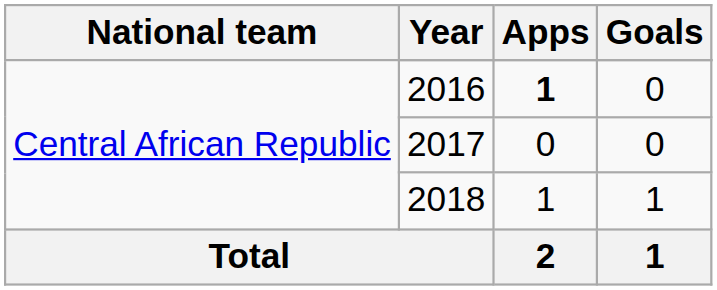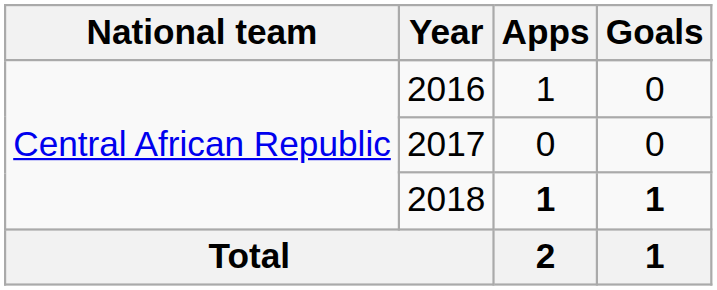(546, 88) bold -> (546, 88) normal
(546, 199) normal -> (546, 199) bold
(655, 199) normal -> (655, 199) bold
